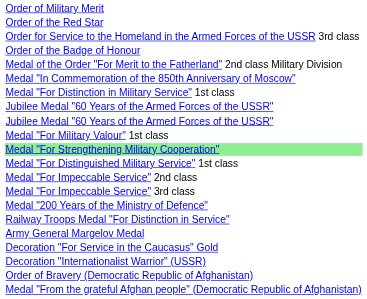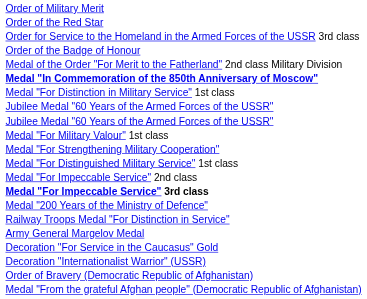(151, 79) normal -> (162, 79) bold
(112, 149) lightgreen background -> (112, 149) no background
(100, 191) normal -> (107, 191) bold
